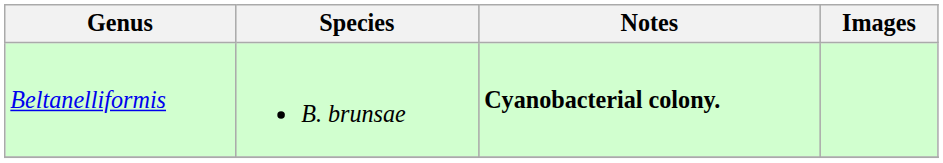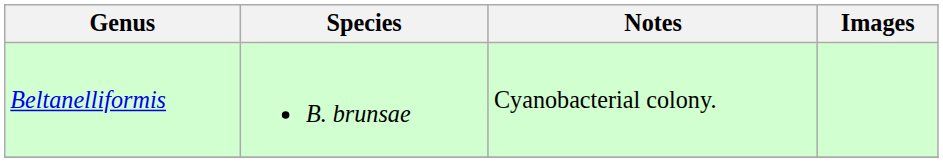(602, 99) bold -> (605, 99) normal
